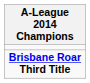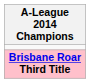(45, 64) no background -> (45, 64) pink background
